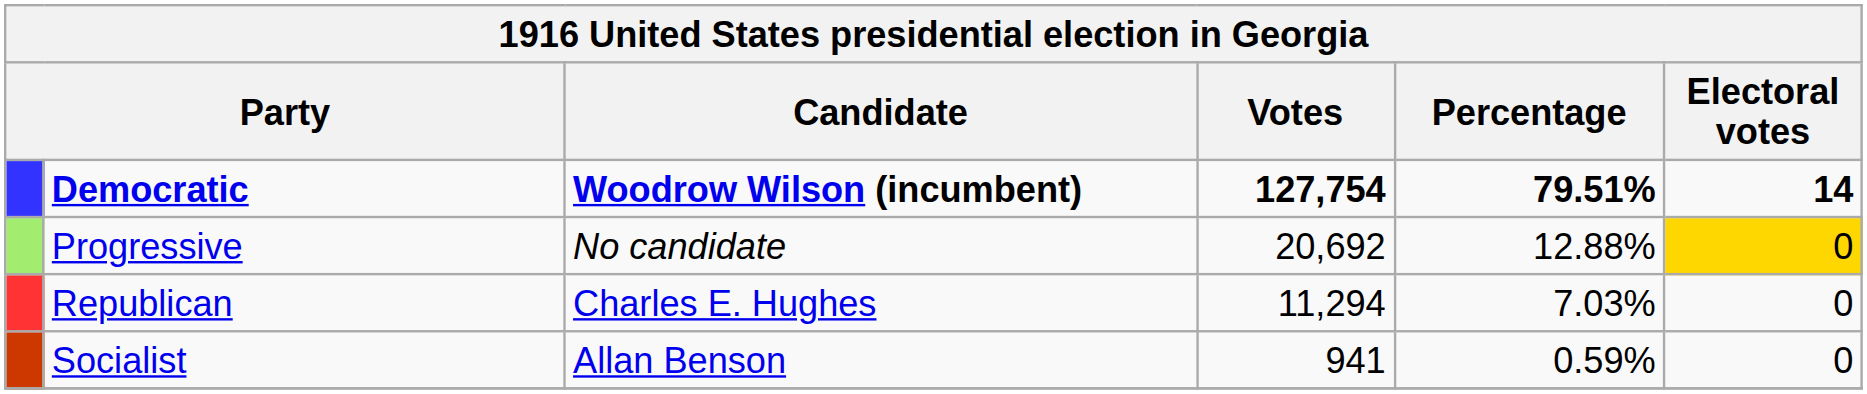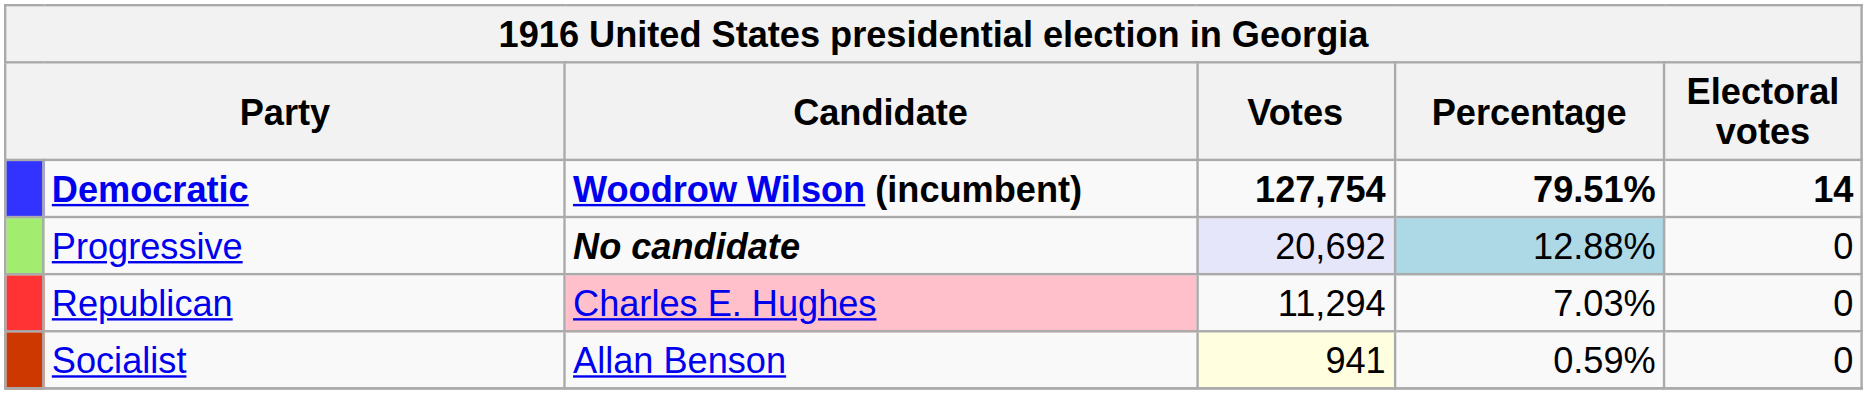(680, 246) normal -> (687, 246) bold
(1330, 246) no background -> (1330, 246) lavender background
(1594, 246) no background -> (1594, 246) lightblue background
(1843, 246) gold background -> (1843, 246) no background
(725, 304) no background -> (725, 304) pink background
(1356, 361) no background -> (1356, 361) lightyellow background
